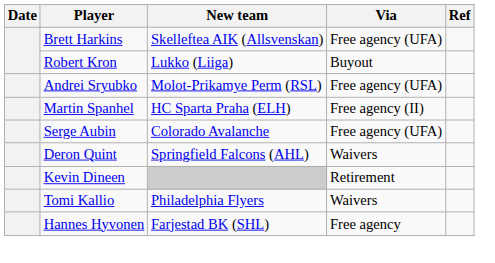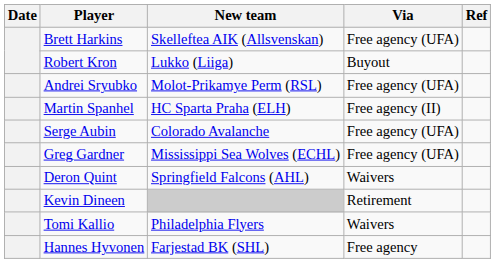+ row: (84, 154)
